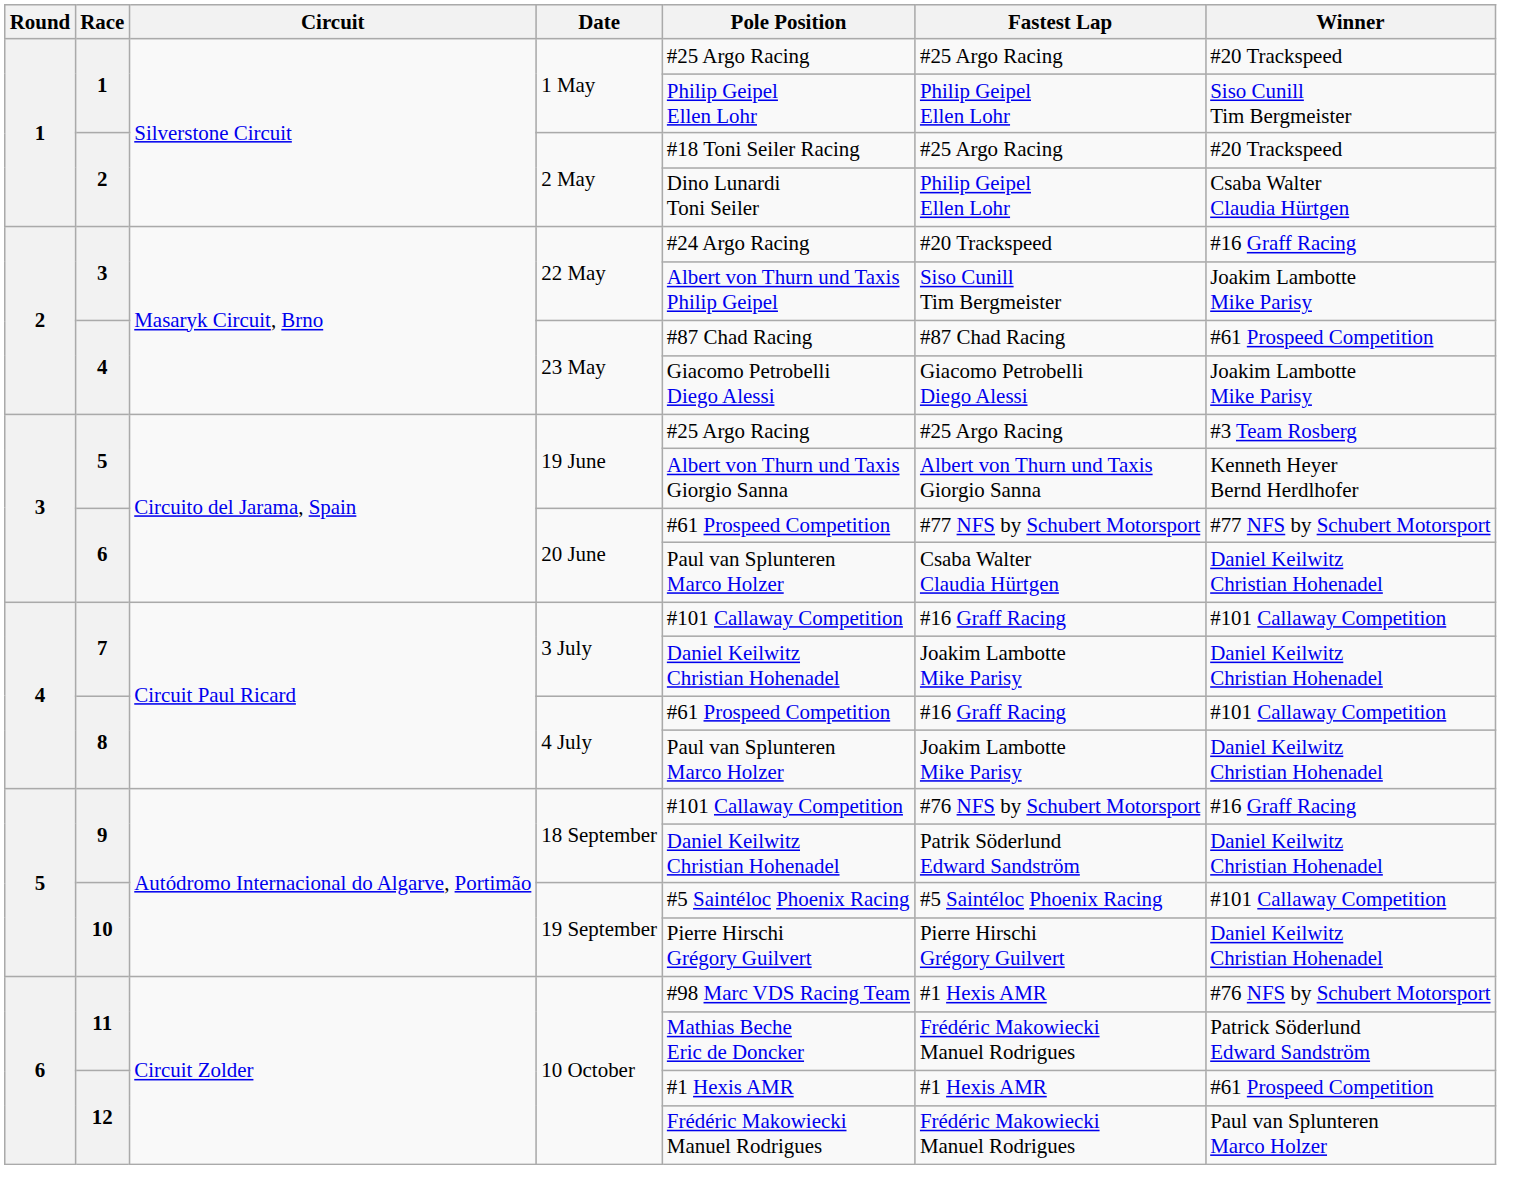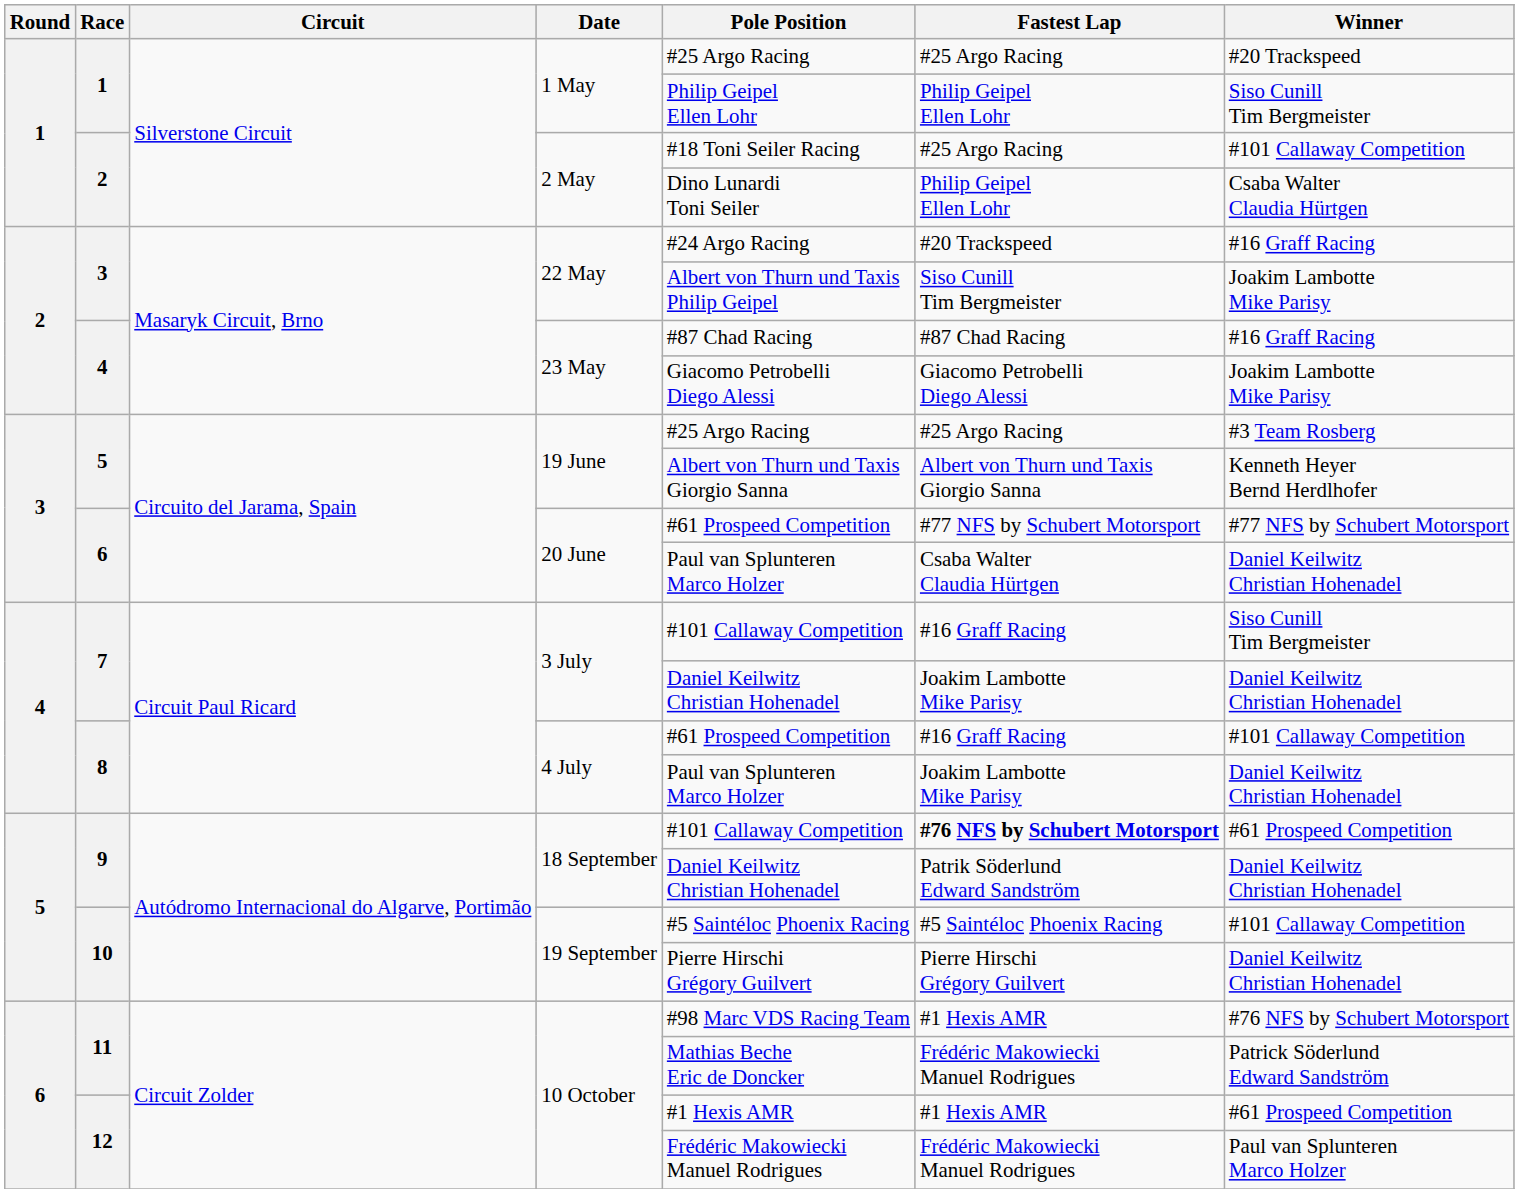(1276, 149) #20 Trackspeed -> (1347, 149) #101 Callaway Competition
(1322, 337) #61 Prospeed Competition -> (1302, 337) #16 Graff Racing
(1328, 618) #101 Callaway Competition -> (1299, 630) Siso Cunill Tim Bergmeister
(1060, 805) normal -> (1069, 830) bold
(1283, 805) #16 Graff Racing -> (1340, 830) #61 Prospeed Competition
